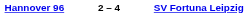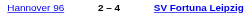(34, 8) bold -> (36, 8) normal
